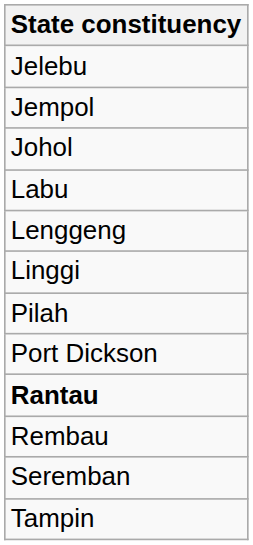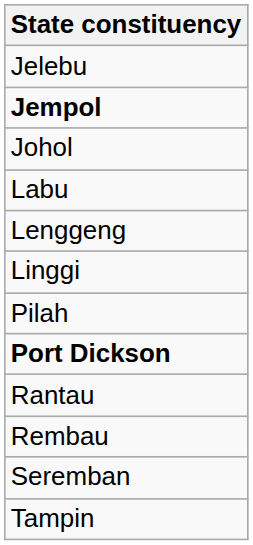(53, 107) normal -> (56, 107) bold
(84, 353) normal -> (91, 353) bold
(55, 395) bold -> (53, 395) normal
